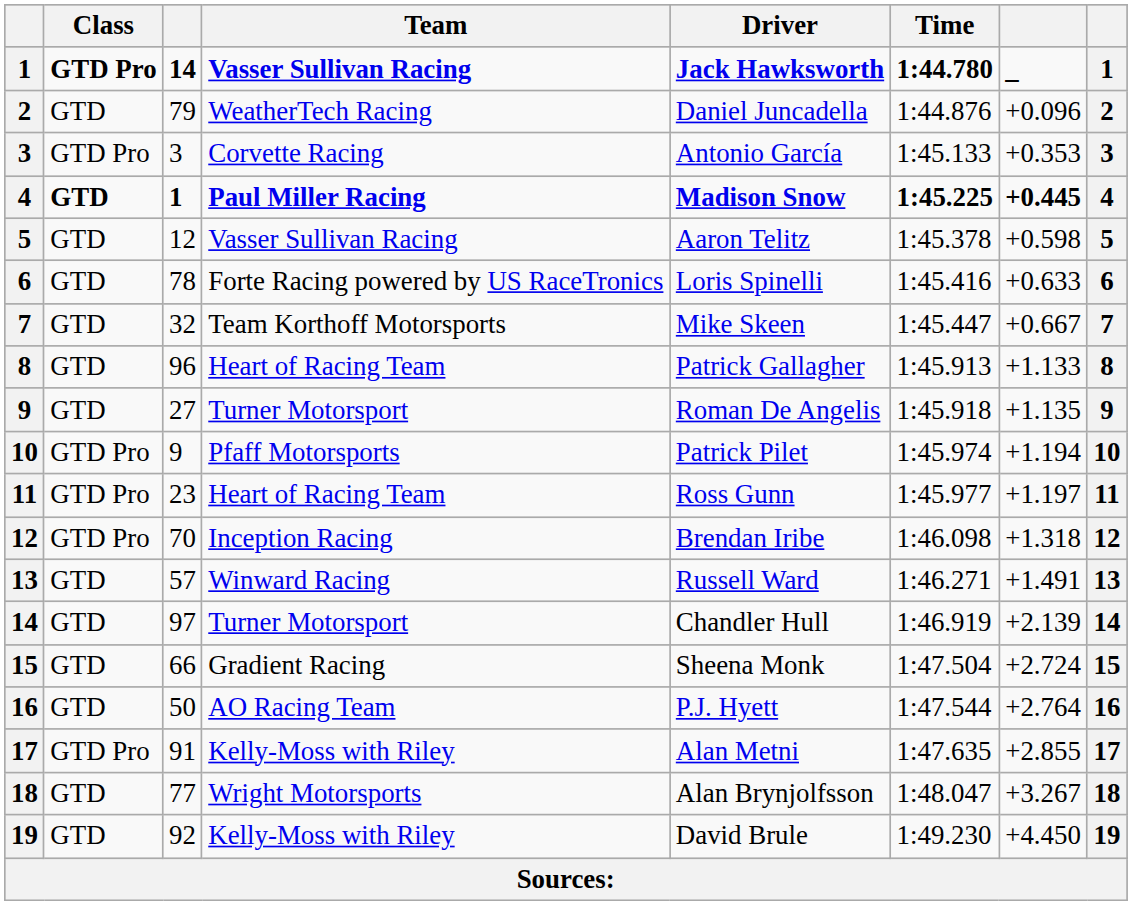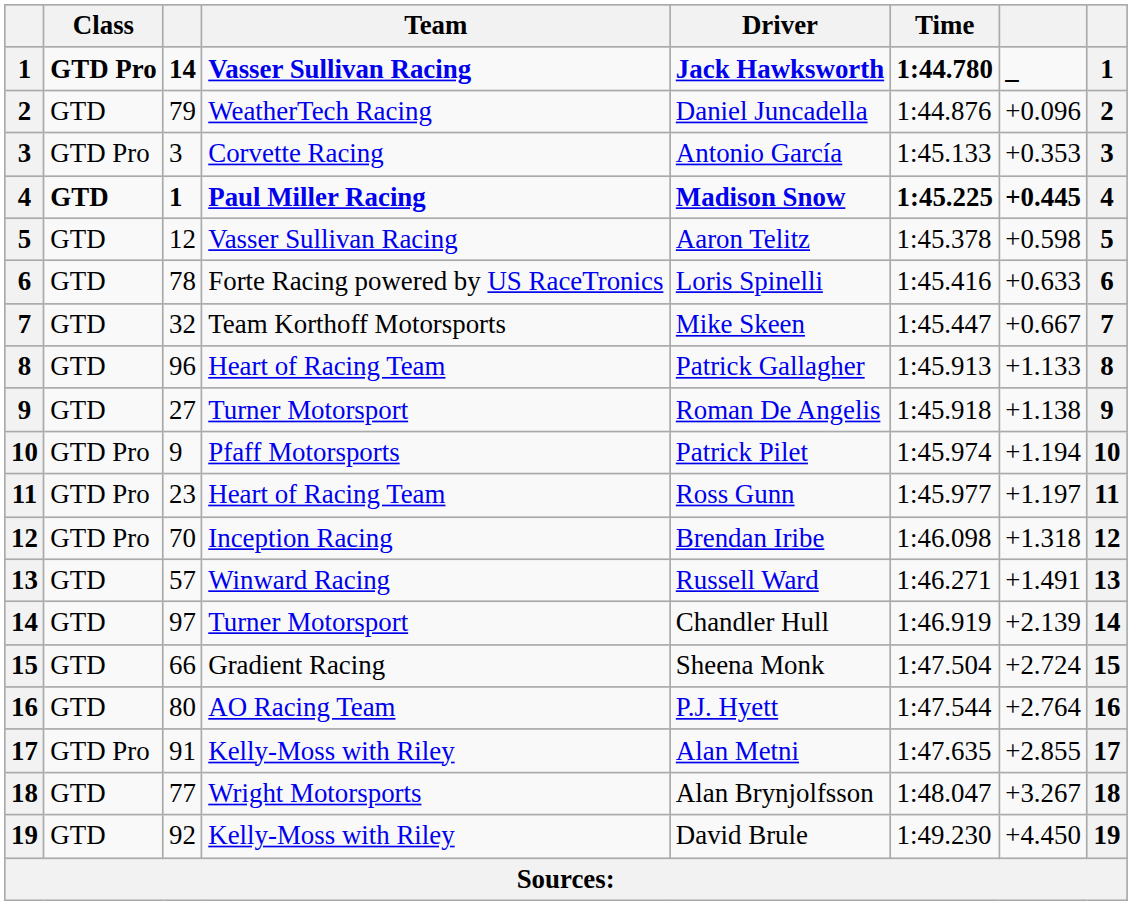(1043, 409) +1.135 -> (1043, 409) +1.138
(182, 707) 50 -> (182, 707) 80
